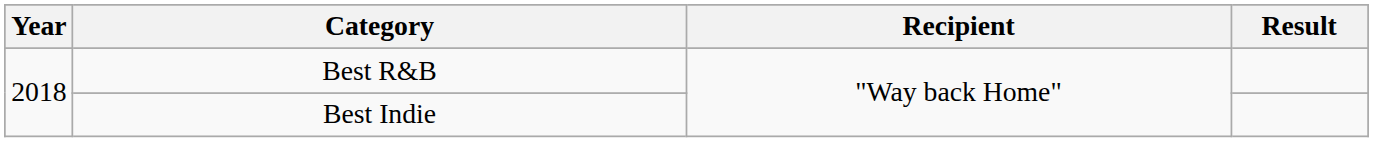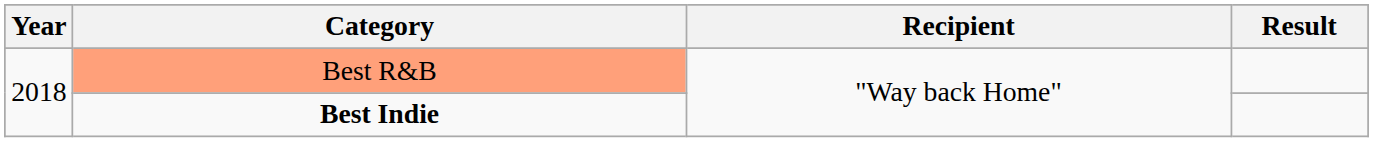(380, 70) no background -> (380, 70) lightsalmon background
(380, 114) normal -> (380, 114) bold
